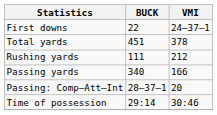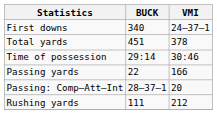(133, 27) 22 -> (136, 27) 340
rows swapped: (43, 57) <-> (57, 102)
(136, 72) 340 -> (133, 72) 22
